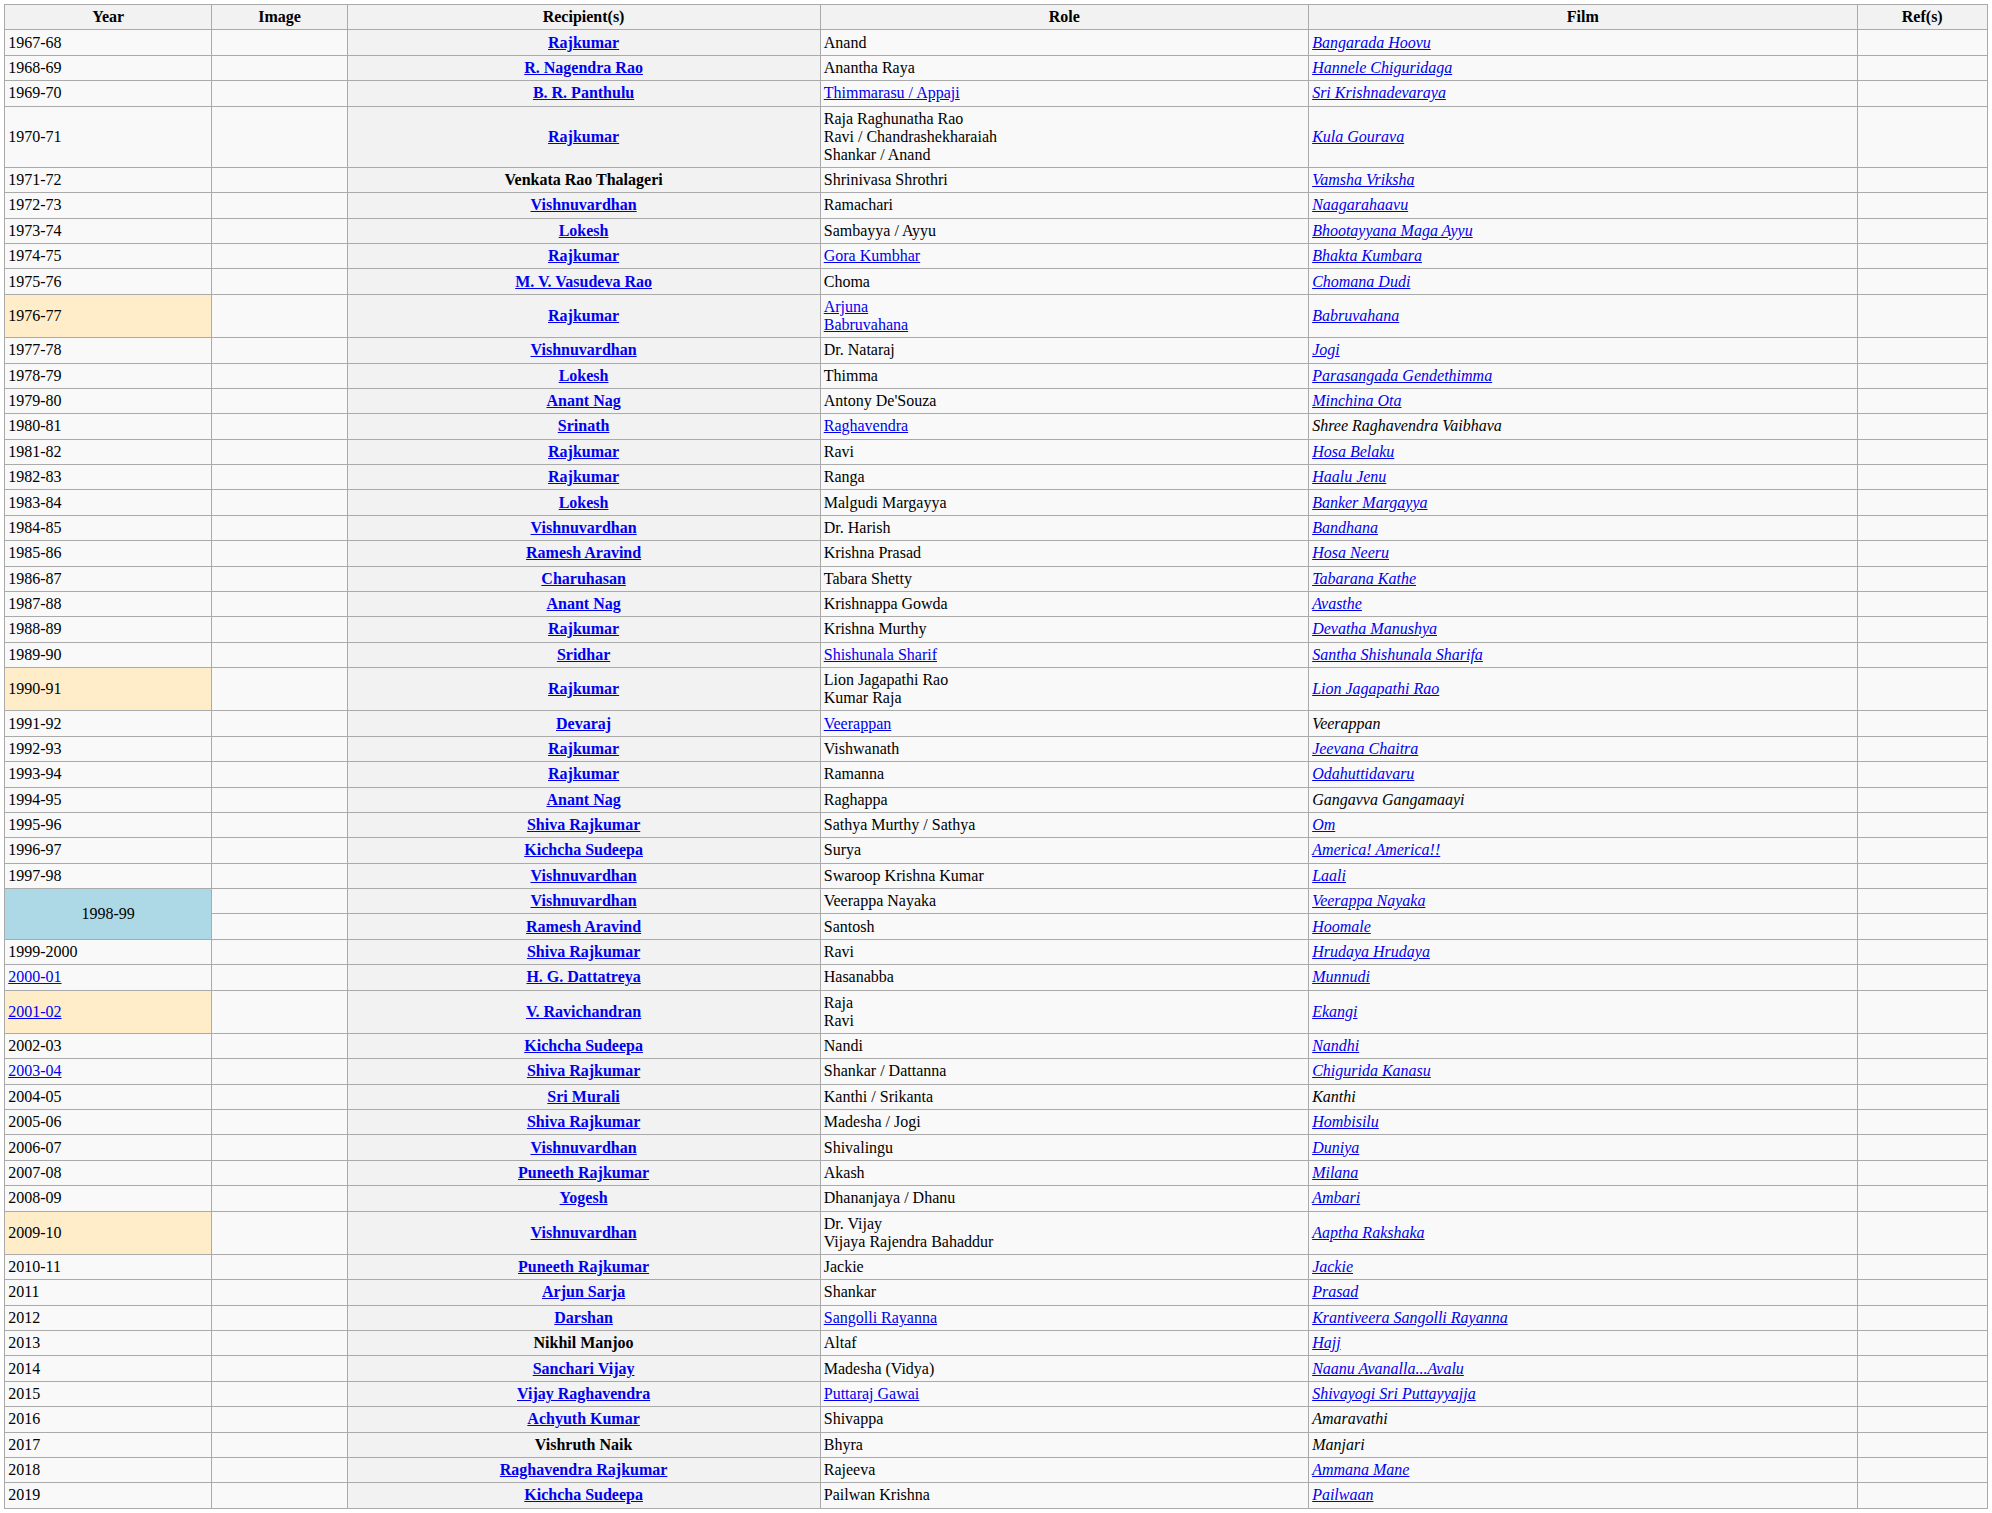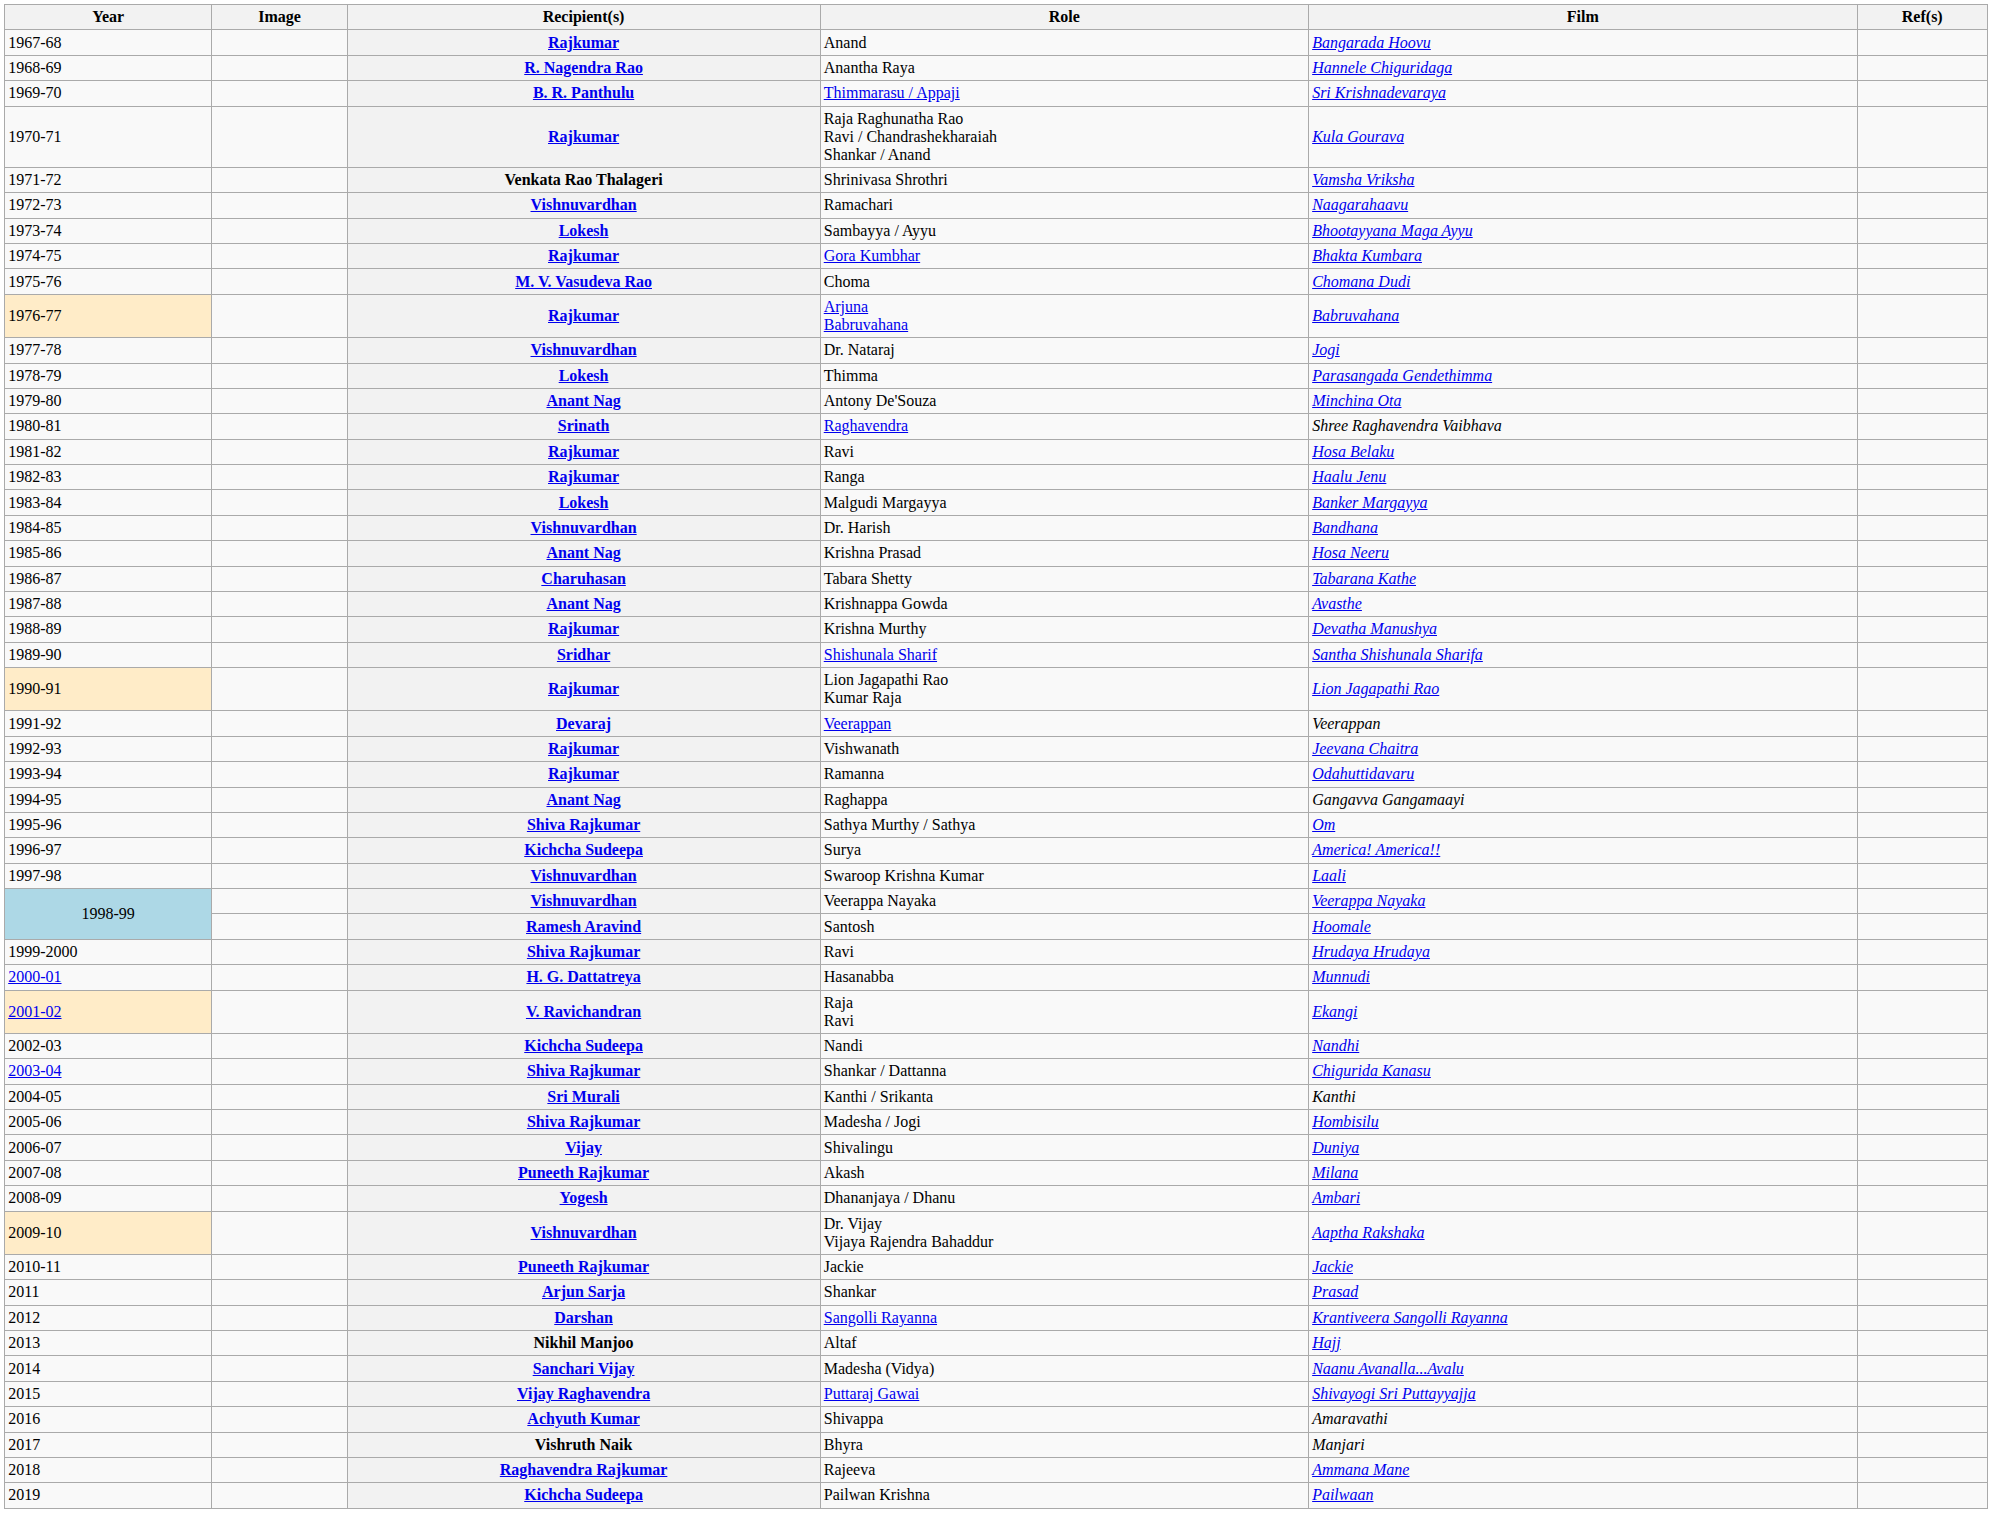(584, 553) Ramesh Aravind -> (584, 553) Anant Nag
(584, 1147) Vishnuvardhan -> (584, 1147) Vijay
